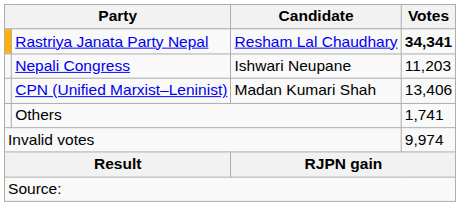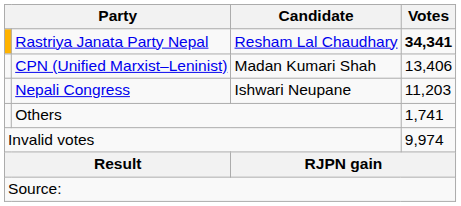rows swapped: (121, 90) <-> (73, 66)
